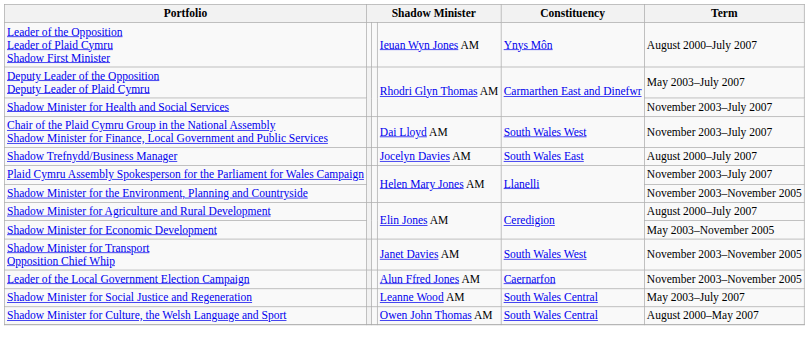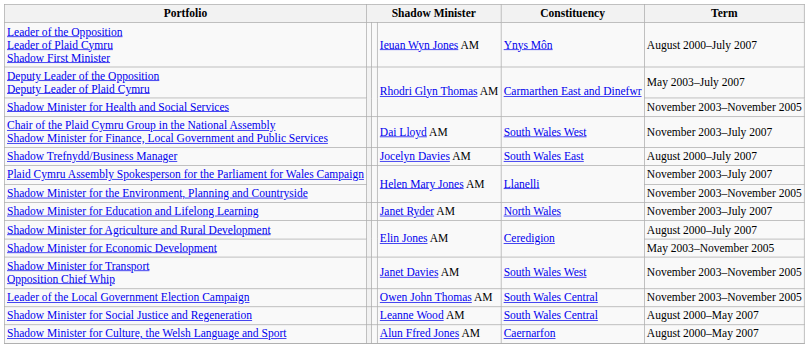(710, 107) November 2003–July 2007 -> (724, 107) November 2003–November 2005
+ row: (133, 211)
(430, 279) Alun Ffred Jones AM -> (436, 297) Owen John Thomas AM
(530, 279) Caernarfon -> (551, 297) South Wales Central
(696, 297) May 2003–July 2007 -> (703, 315) August 2000–May 2007
(436, 315) Owen John Thomas AM -> (430, 334) Alun Ffred Jones AM
(551, 315) South Wales Central -> (530, 334) Caernarfon
